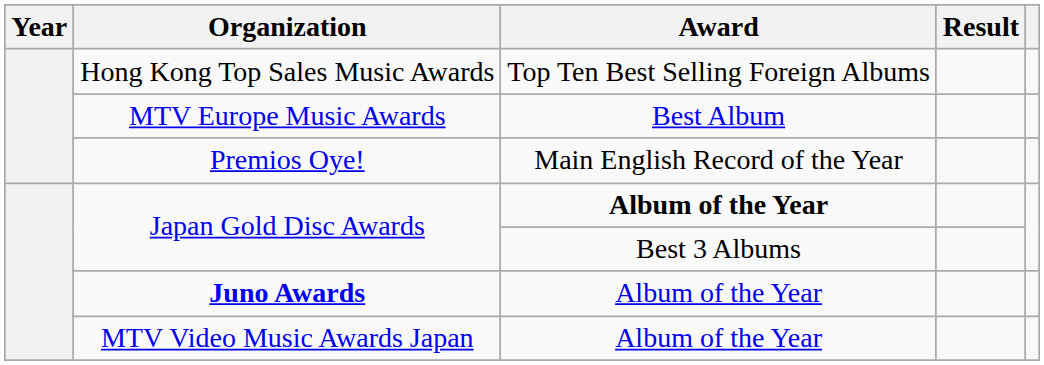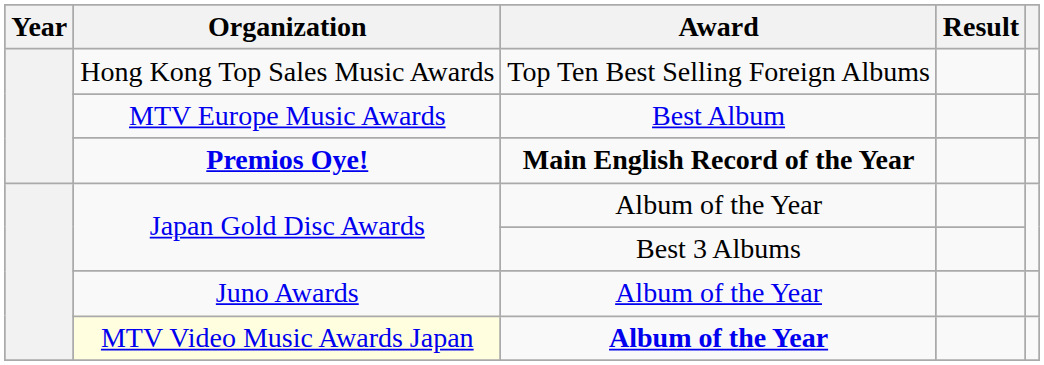(287, 159) normal -> (287, 159) bold
(719, 159) normal -> (719, 159) bold
(719, 204) bold -> (719, 204) normal
(287, 293) bold -> (287, 293) normal
(287, 337) no background -> (287, 337) lightyellow background
(719, 337) normal -> (719, 337) bold
